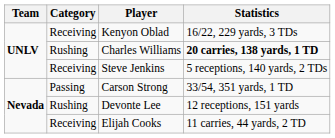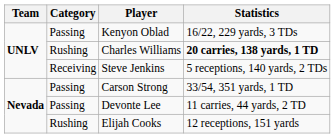(73, 32) Receiving -> (67, 32) Passing
(69, 105) Rushing -> (67, 105) Passing
(243, 105) 12 receptions, 151 yards -> (246, 105) 11 carries, 44 yards, 2 TD
(73, 123) Receiving -> (69, 123) Rushing
(246, 123) 11 carries, 44 yards, 2 TD -> (243, 123) 12 receptions, 151 yards
